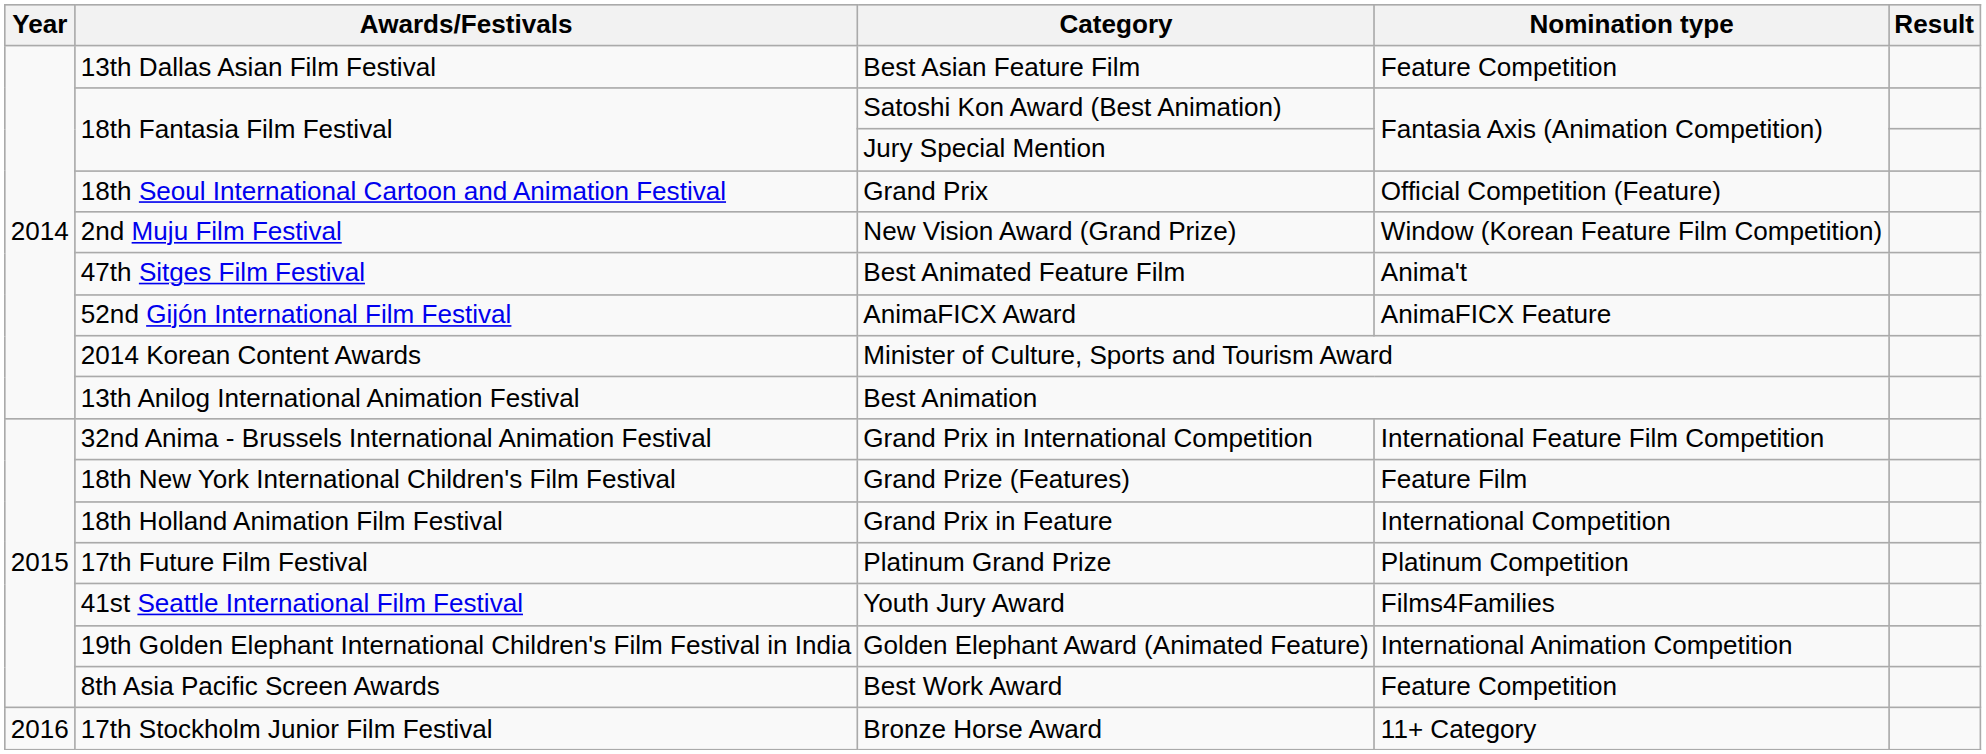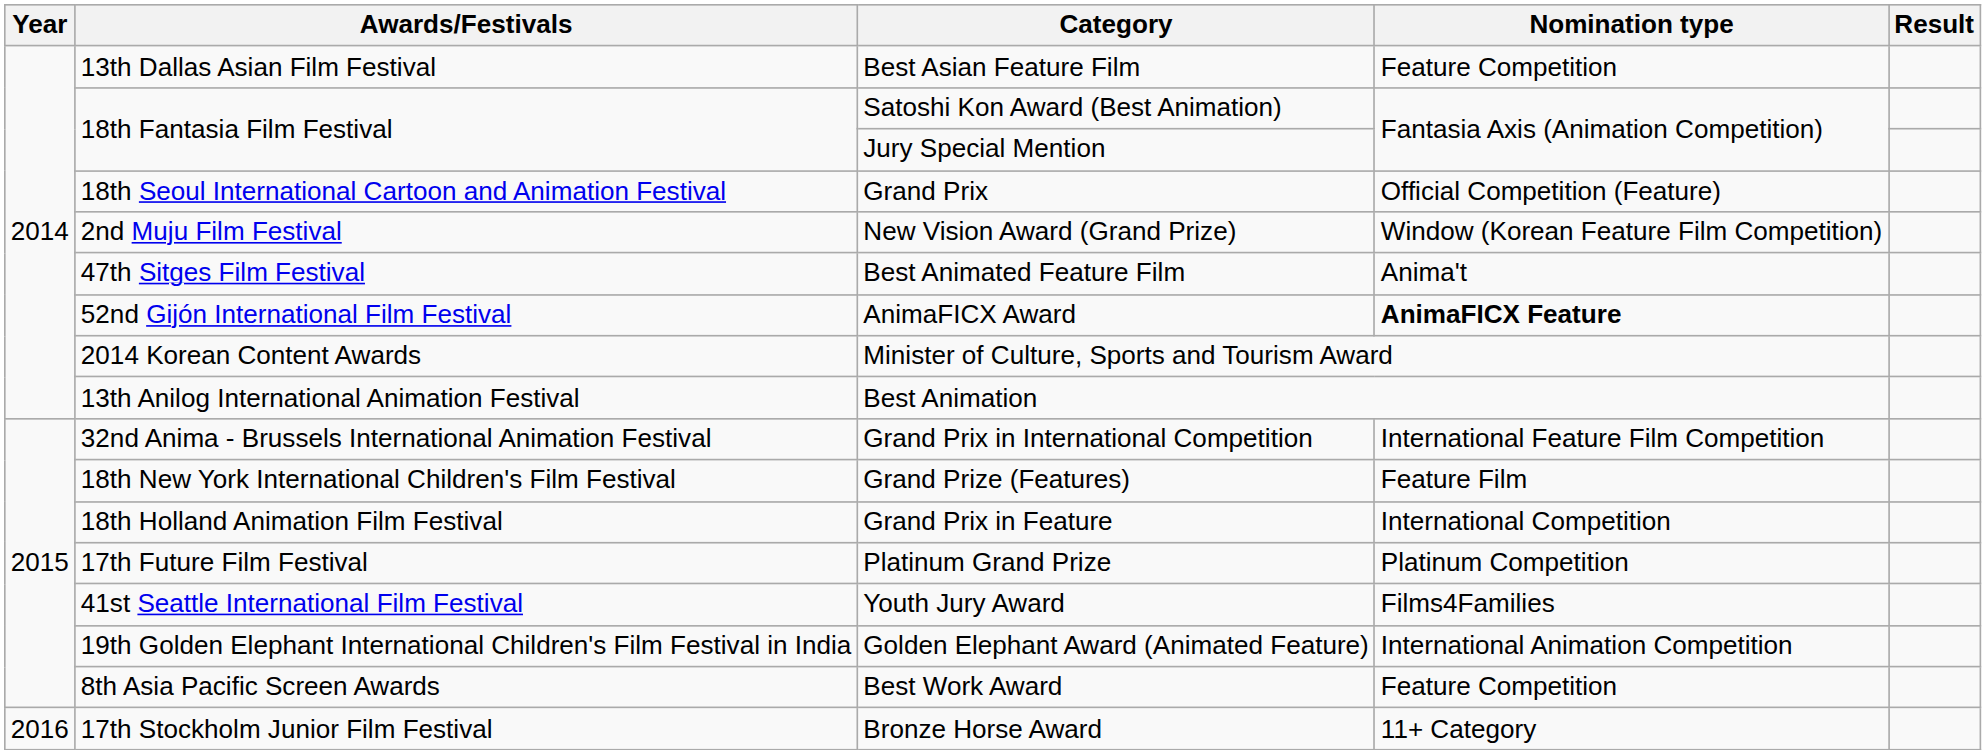(1496, 314) normal -> (1501, 314) bold
